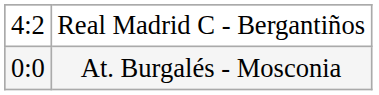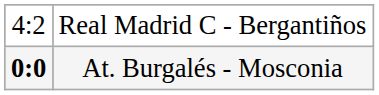(28, 67) normal -> (29, 67) bold
